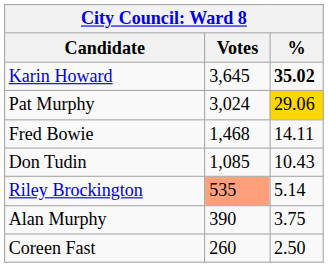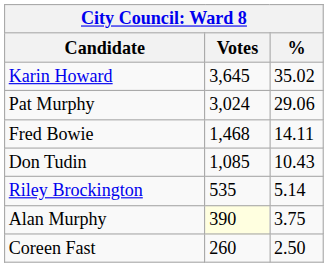(294, 76) bold -> (294, 76) normal
(294, 104) gold background -> (294, 104) no background
(223, 190) lightsalmon background -> (223, 190) no background
(223, 219) no background -> (223, 219) lightyellow background
